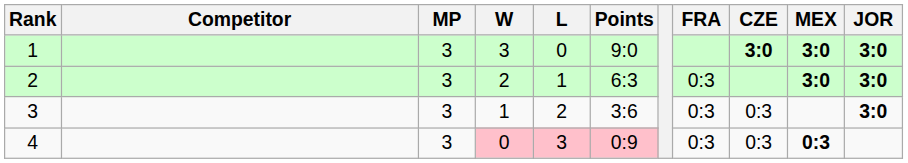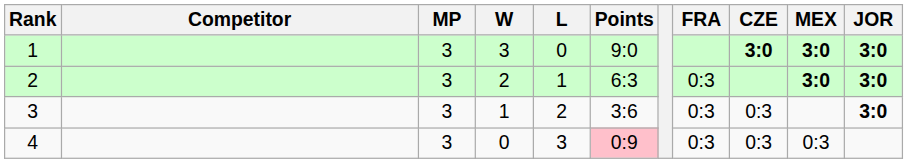(504, 142) pink background -> (504, 142) no background
(562, 142) pink background -> (562, 142) no background
(816, 142) bold -> (816, 142) normal
